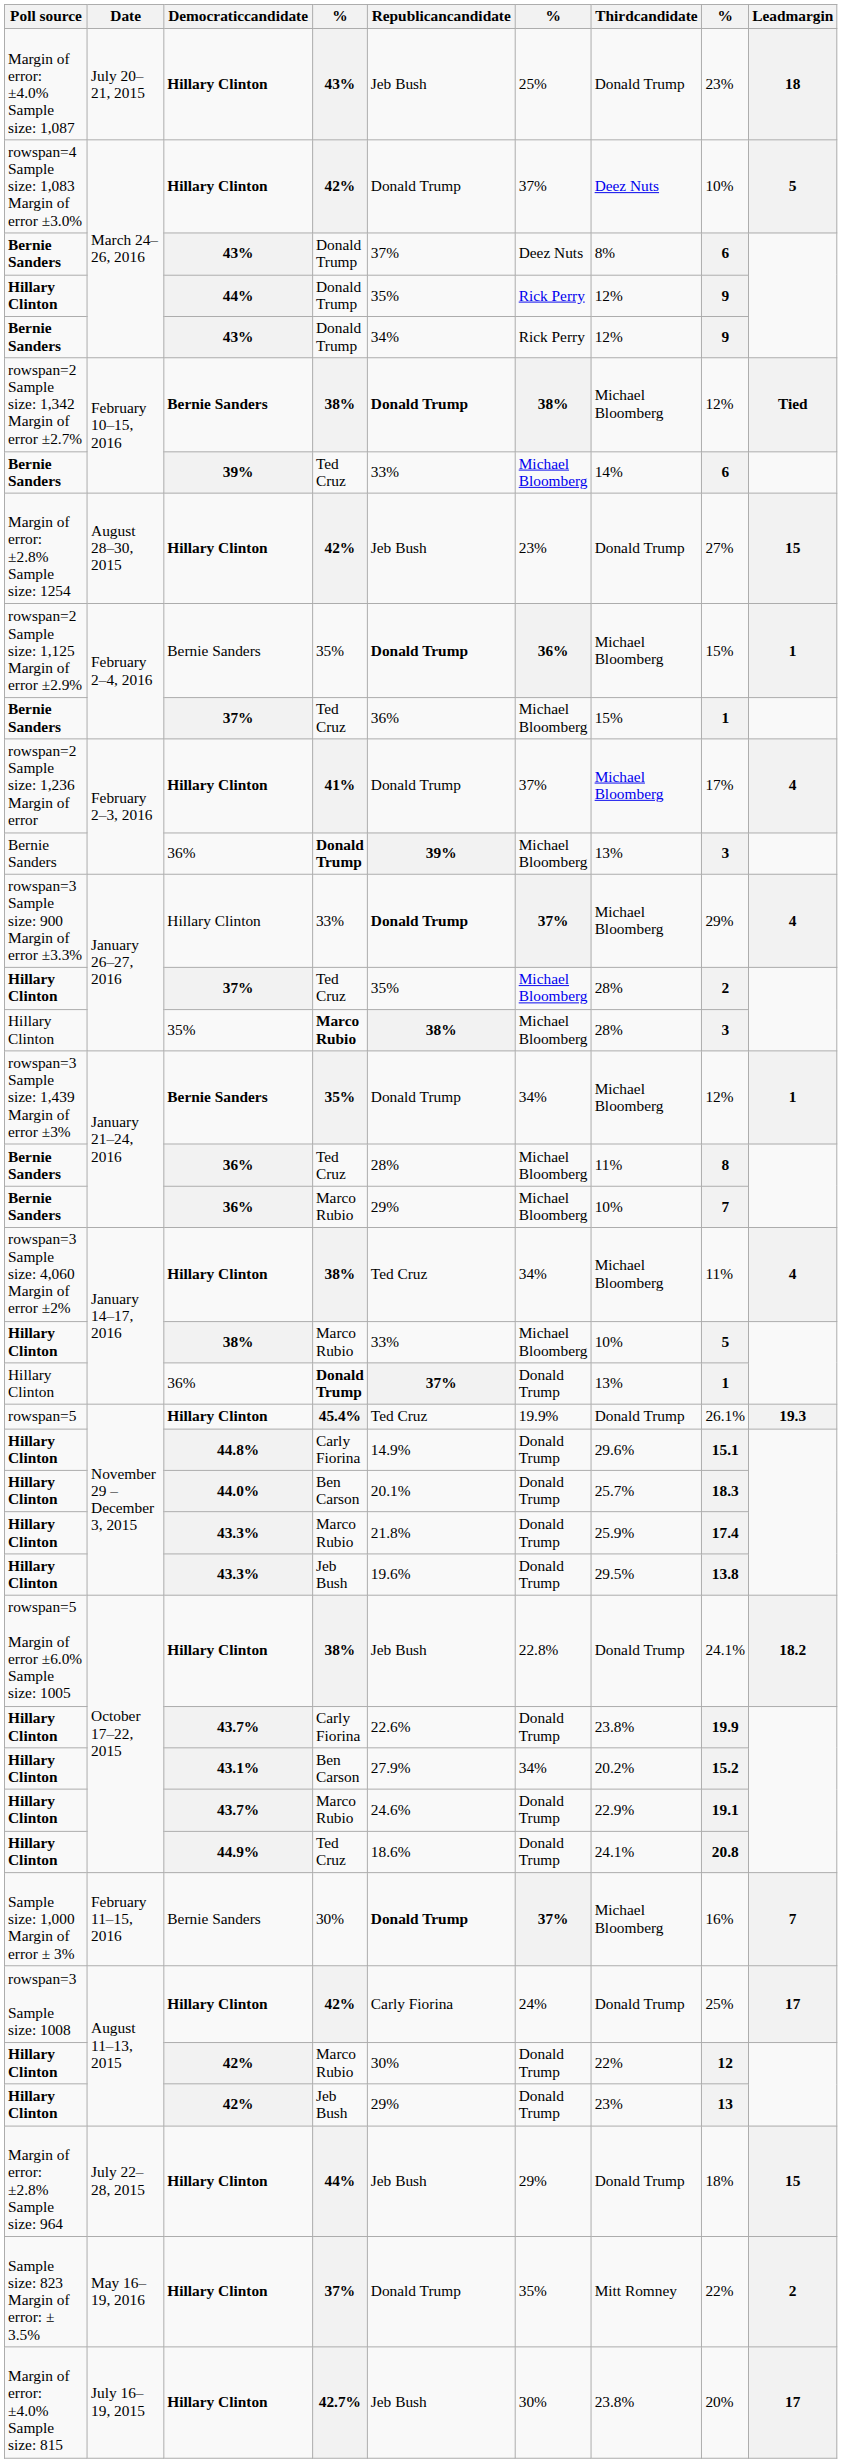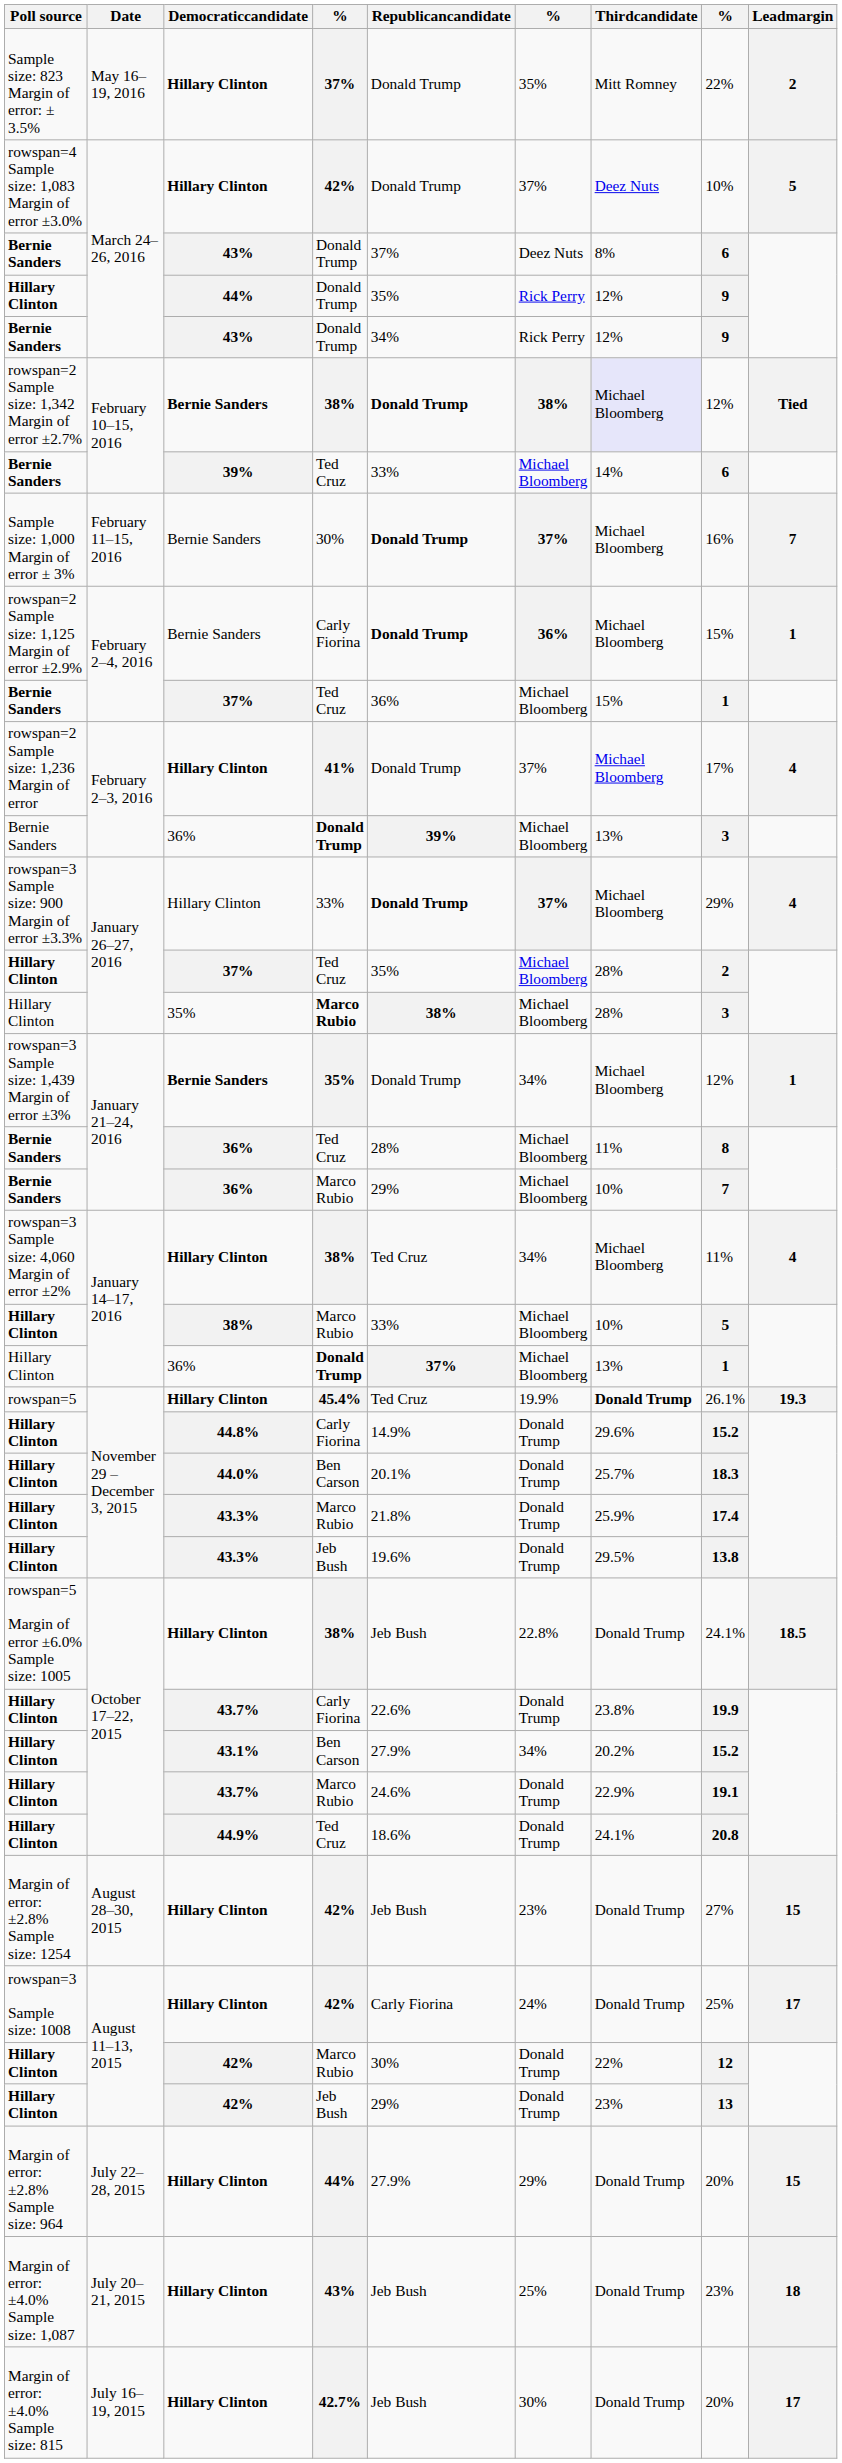rows swapped: (39, 2300) <-> (41, 92)
(629, 404) no background -> (629, 404) lavender background
rows swapped: (41, 1928) <-> (39, 557)
(330, 650) 35% -> (338, 633) Carly Fiorina
(541, 1383) Donald Trump -> (553, 1366) Michael Bloomberg
(640, 1416) normal -> (643, 1399) bold
(725, 1449) 15.1 -> (725, 1432) 15.2
(793, 1650) 18.2 -> (793, 1633) 18.5
(399, 2180) Jeb Bush -> (391, 2180) 27.9%
(719, 2180) 18% -> (719, 2180) 20%
(614, 2402) 23.8% -> (640, 2402) Donald Trump
